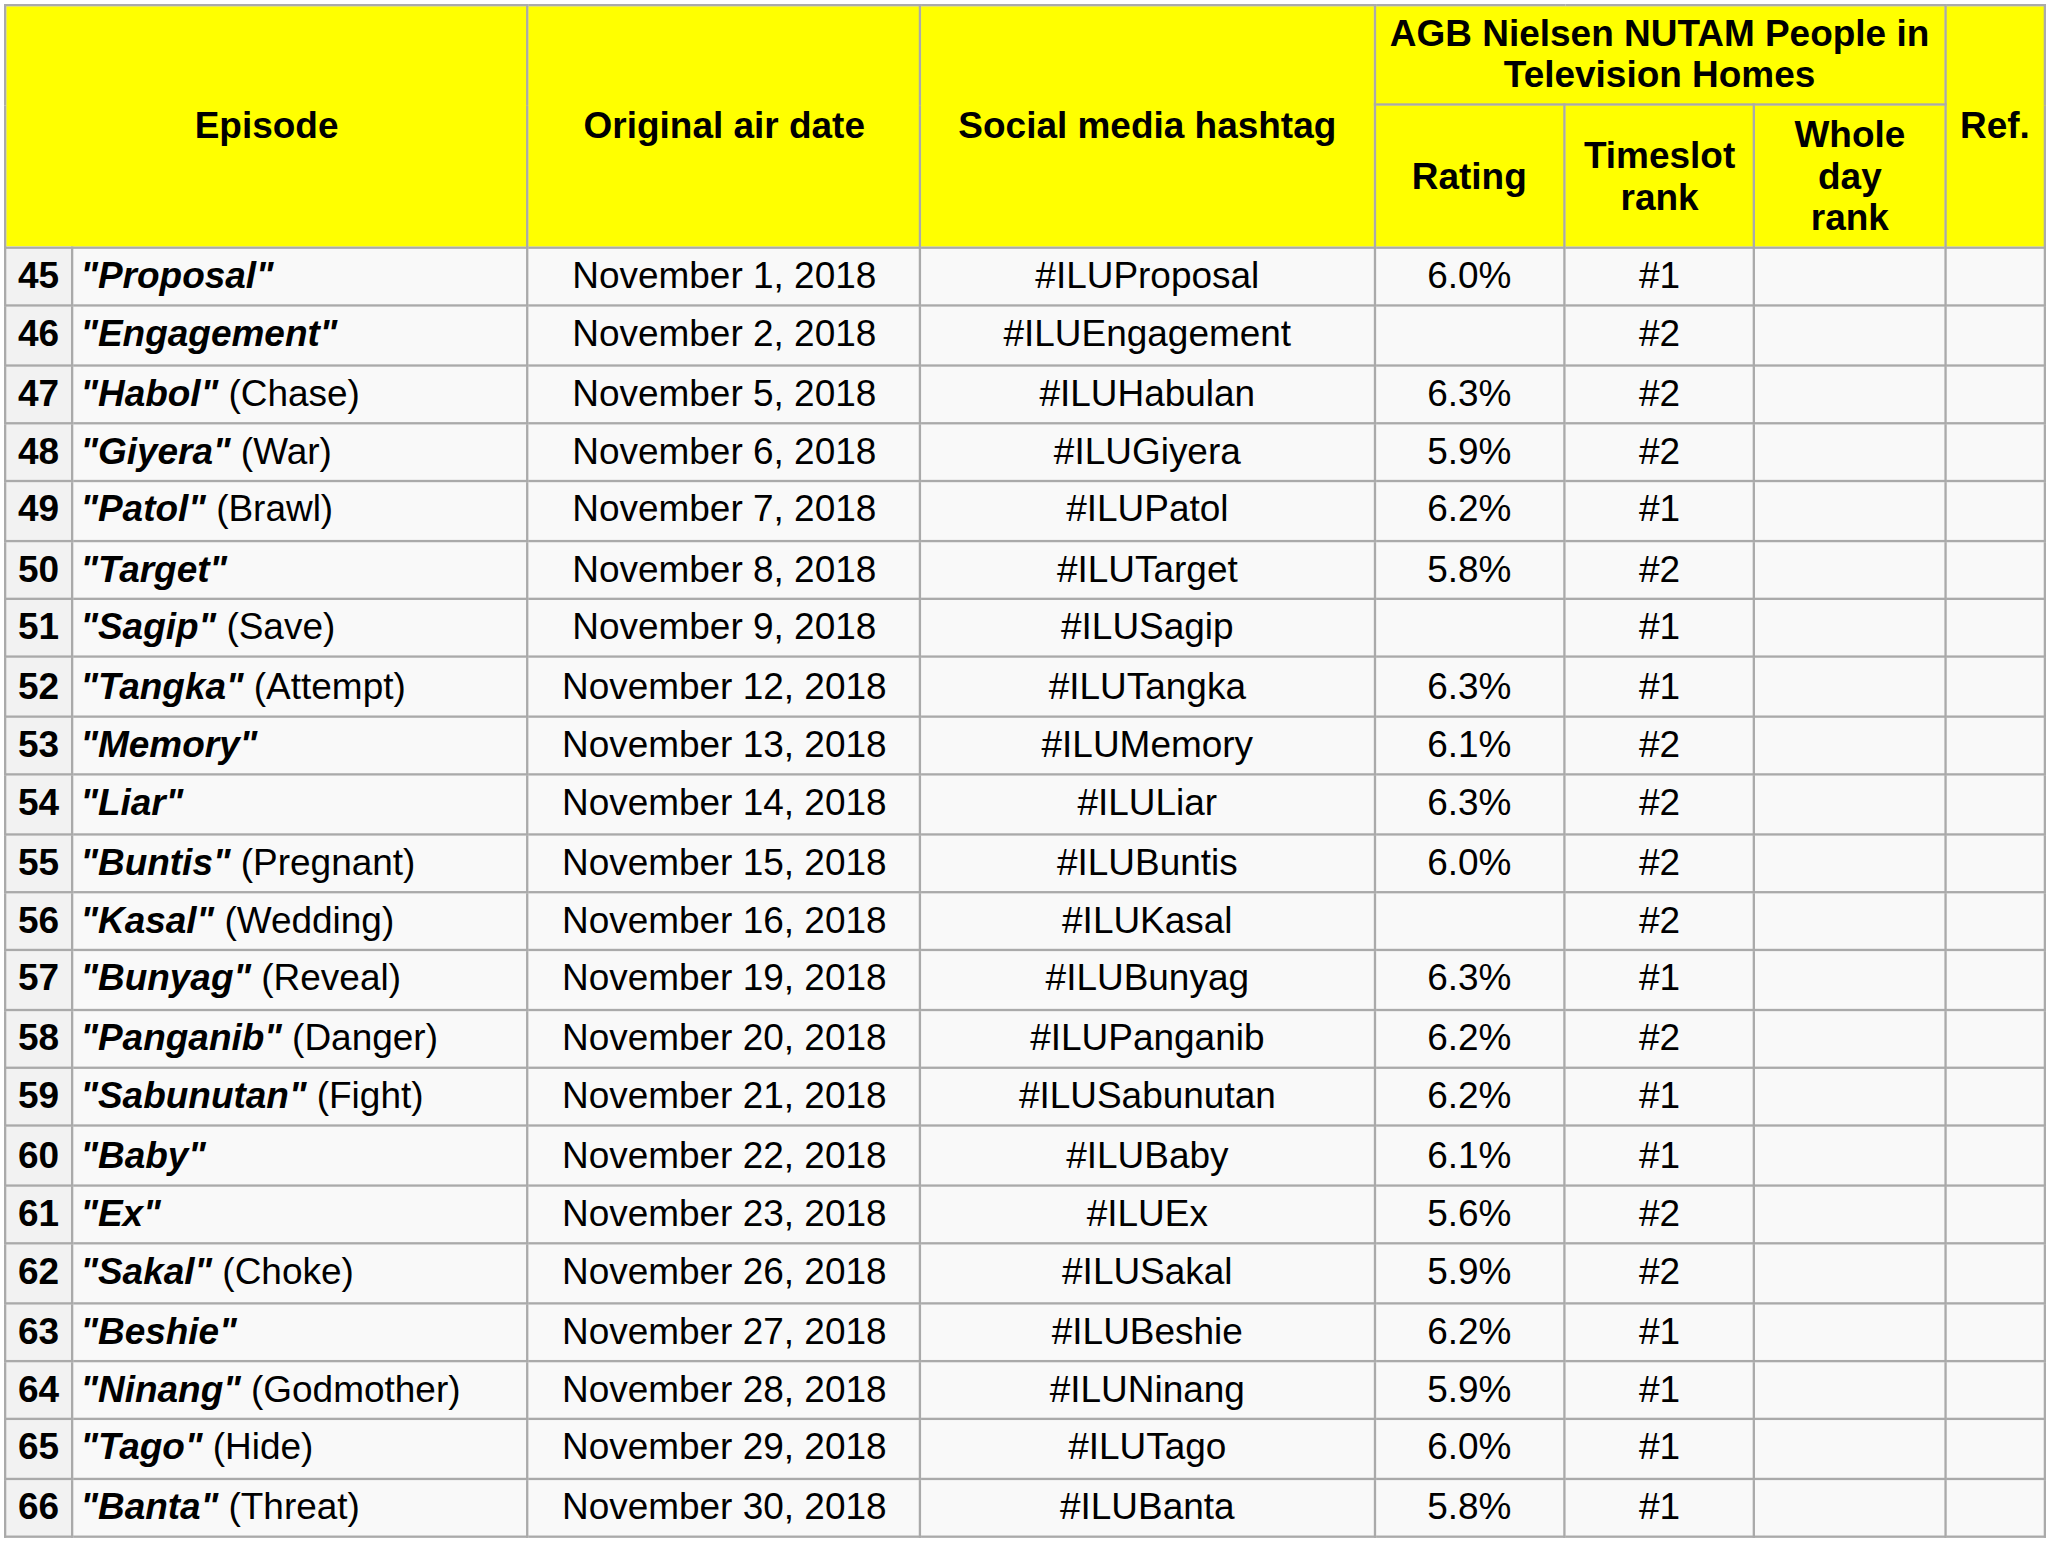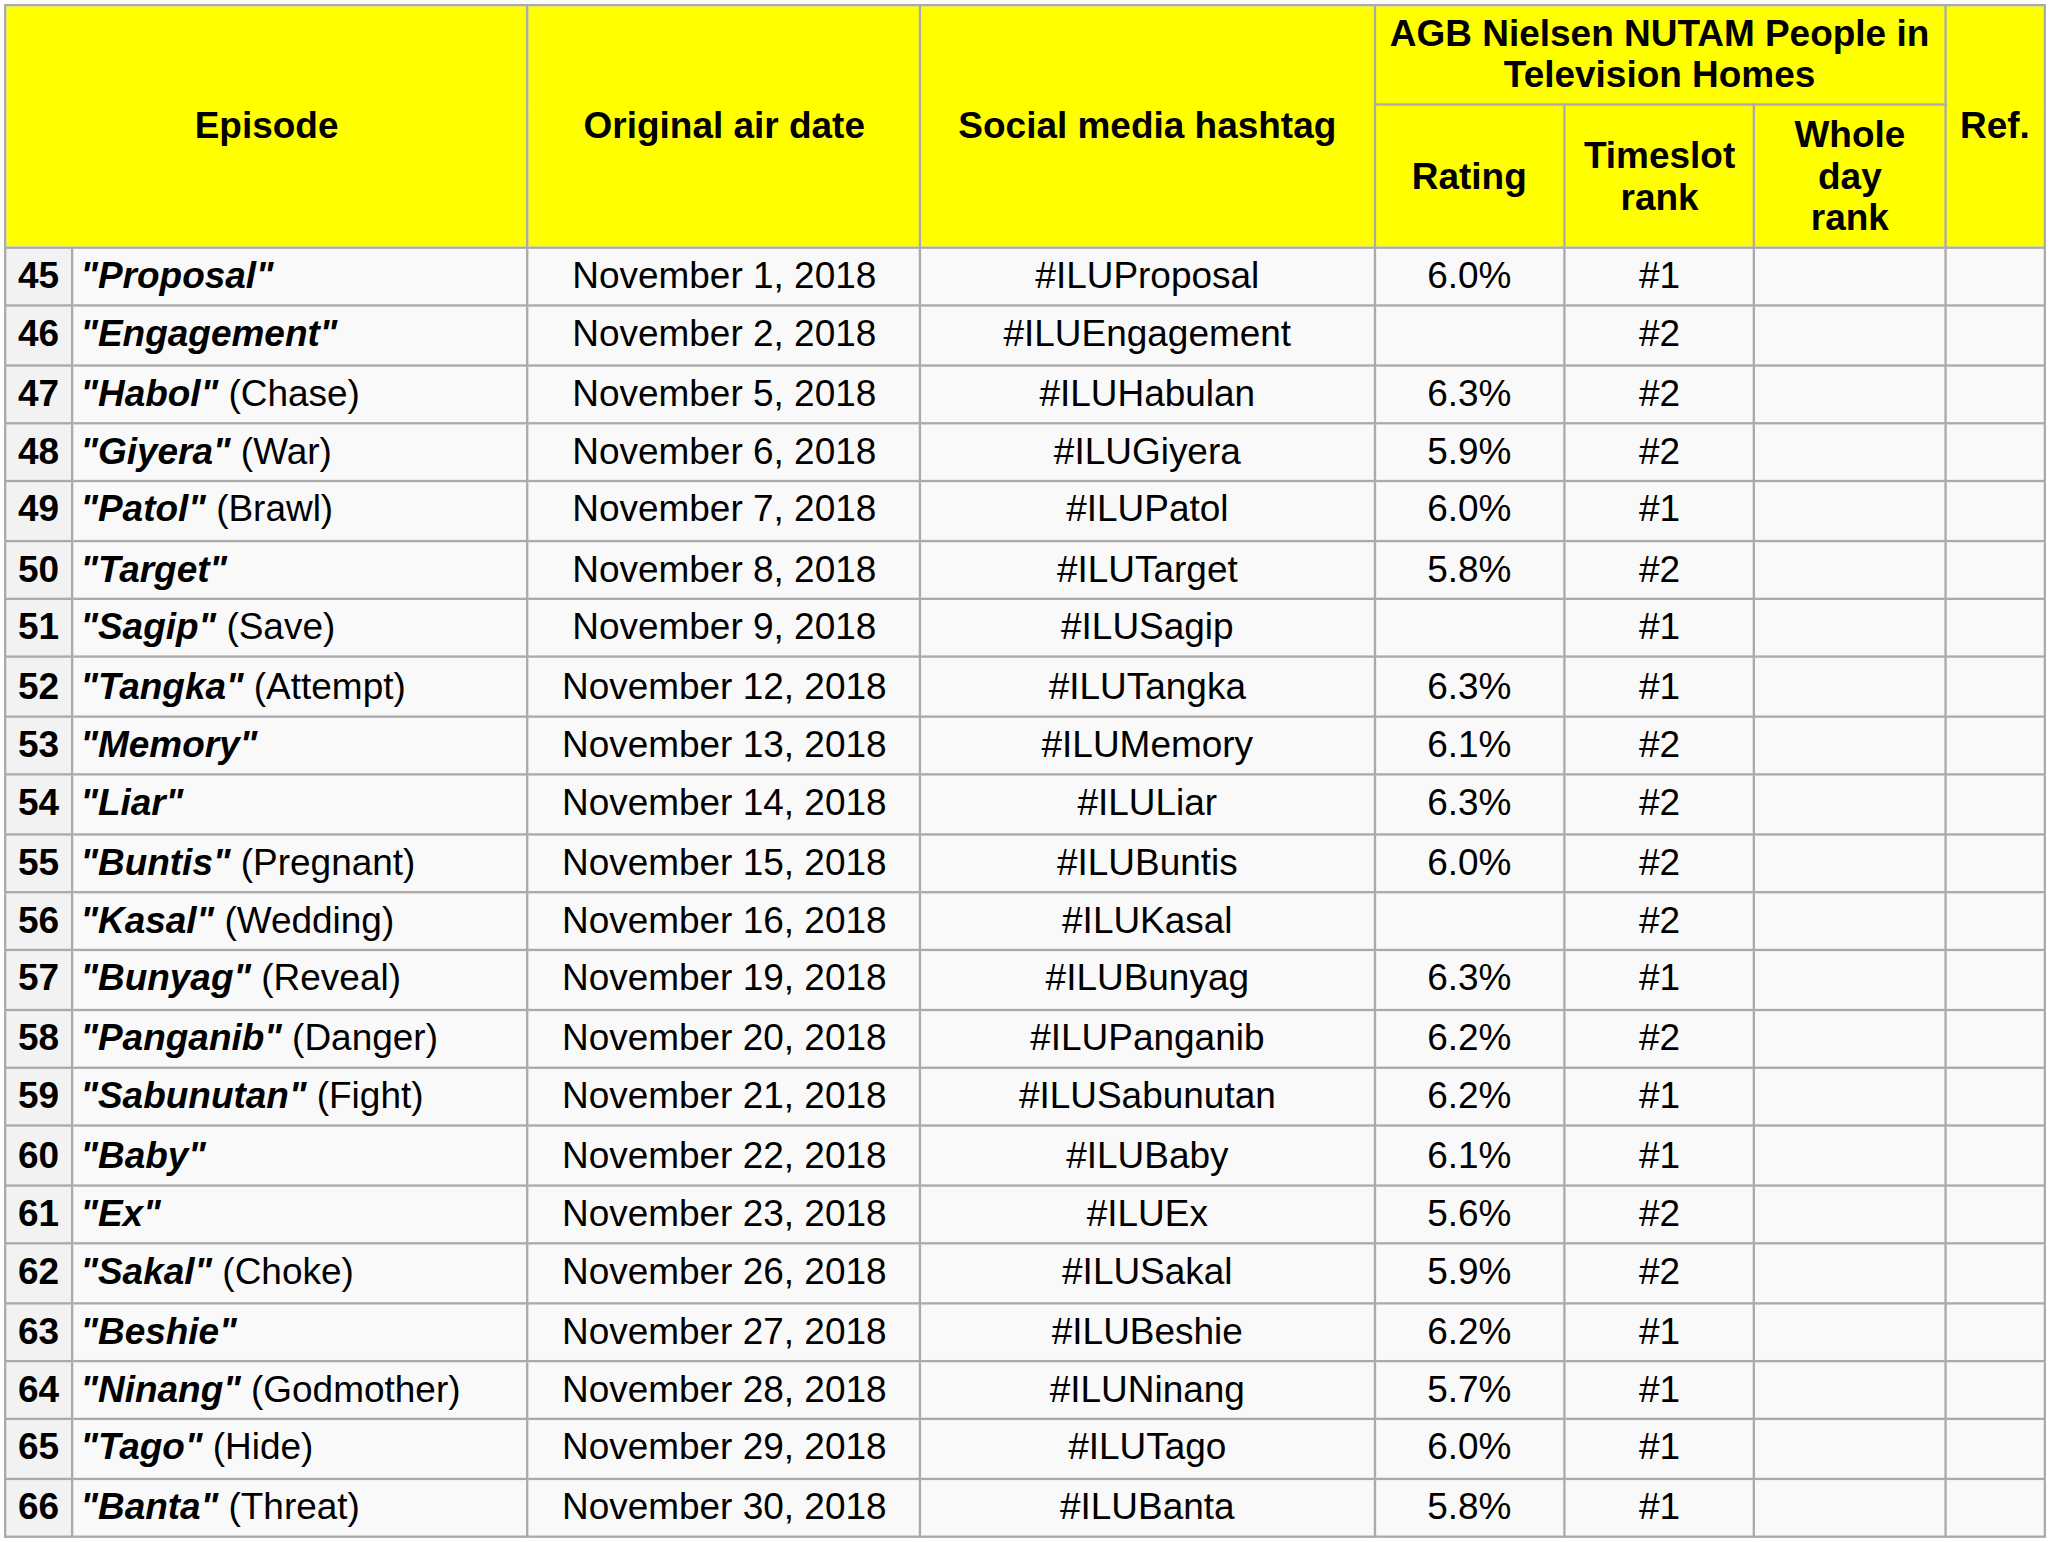(1469, 510) 6.2% -> (1469, 510) 6.0%
(1469, 1389) 5.9% -> (1469, 1389) 5.7%
